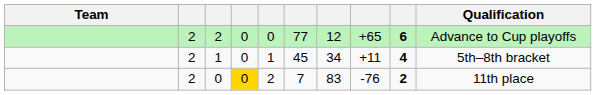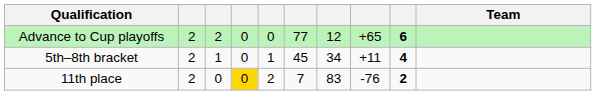columns swapped: (92, 15) <-> (503, 15)
